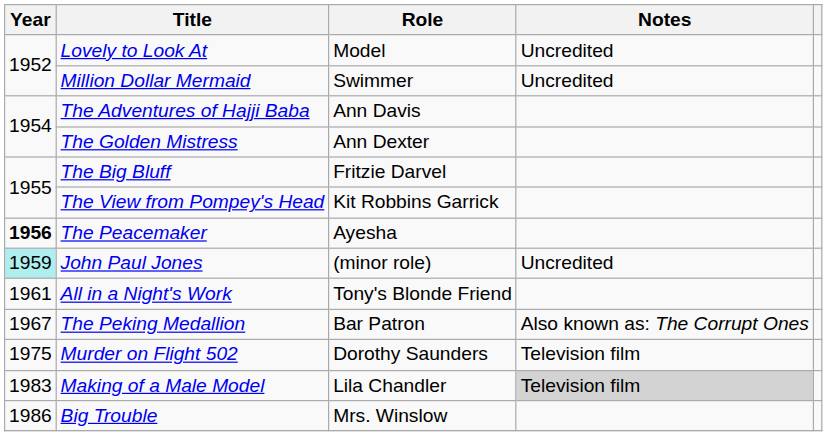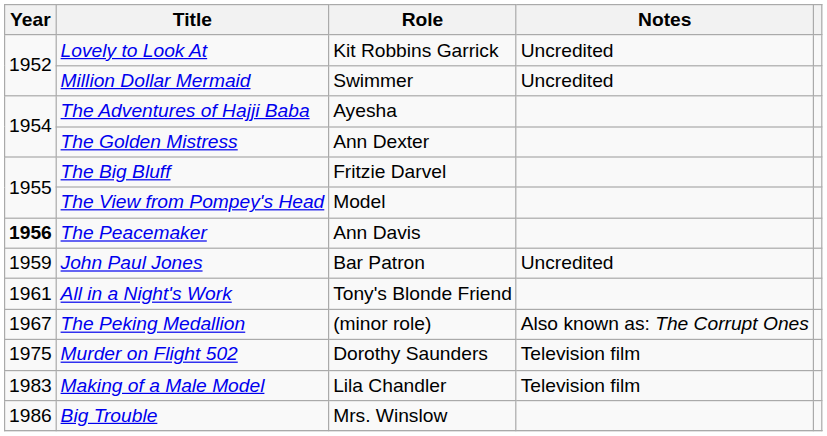(359, 50) Model -> (416, 50) Kit Robbins Garrick
(377, 111) Ann Davis -> (365, 111) Ayesha
(416, 202) Kit Robbins Garrick -> (359, 202) Model
(365, 232) Ayesha -> (377, 232) Ann Davis
(30, 263) paleturquoise background -> (30, 263) no background
(382, 263) (minor role) -> (379, 263) Bar Patron
(379, 324) Bar Patron -> (382, 324) (minor role)
(580, 385) lightgrey background -> (580, 385) no background
